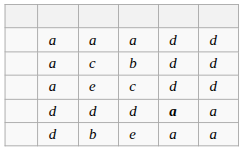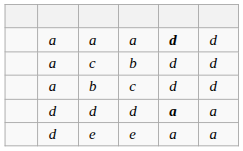(169, 39) normal -> (169, 39) bold
(89, 87) e -> (89, 87) b
(89, 134) b -> (89, 134) e
